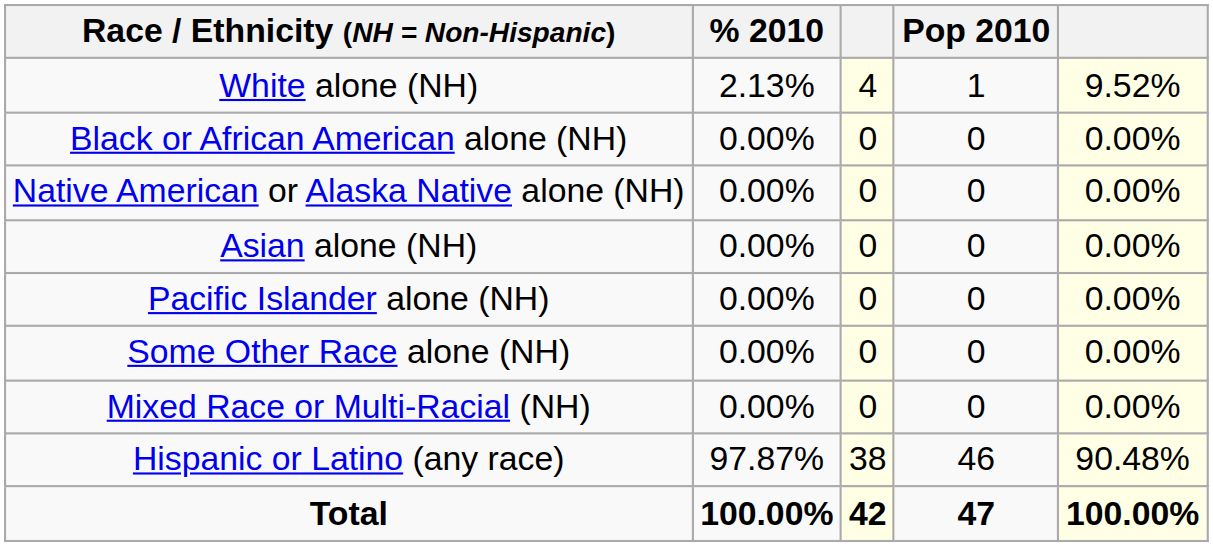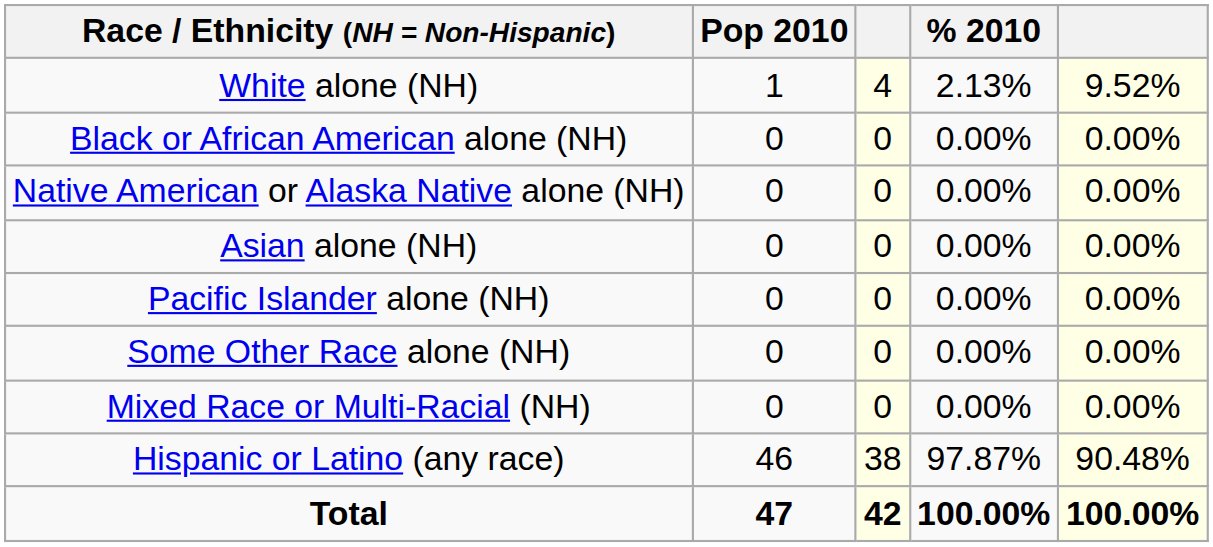columns swapped: (976, 31) <-> (767, 31)
